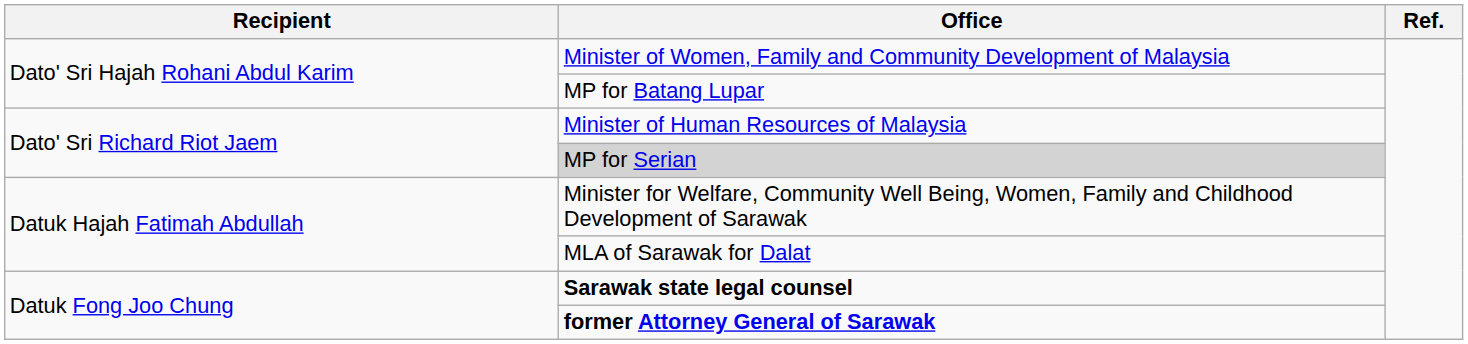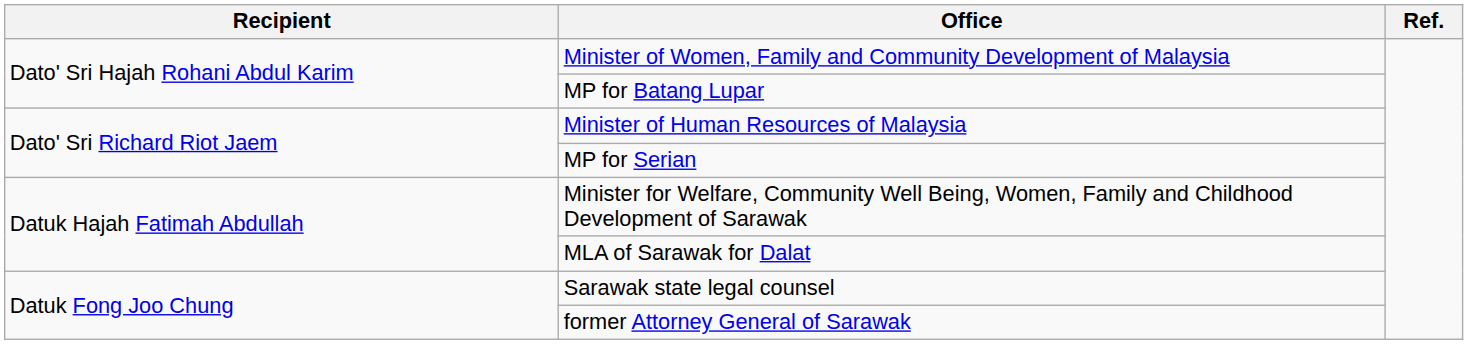(630, 159) lightgrey background -> (630, 159) no background
(708, 287) bold -> (699, 287) normal
(750, 322) bold -> (737, 322) normal
